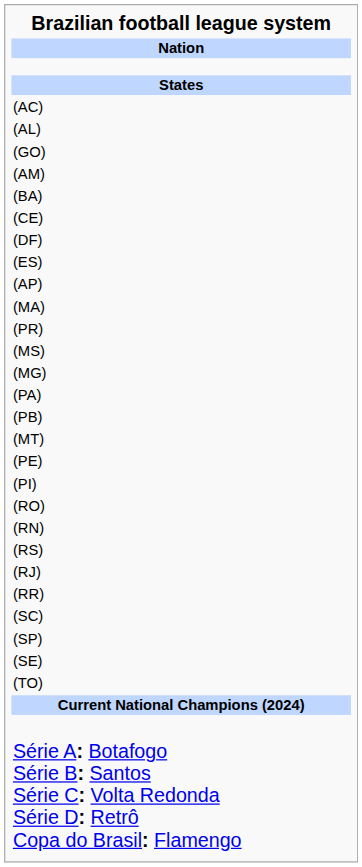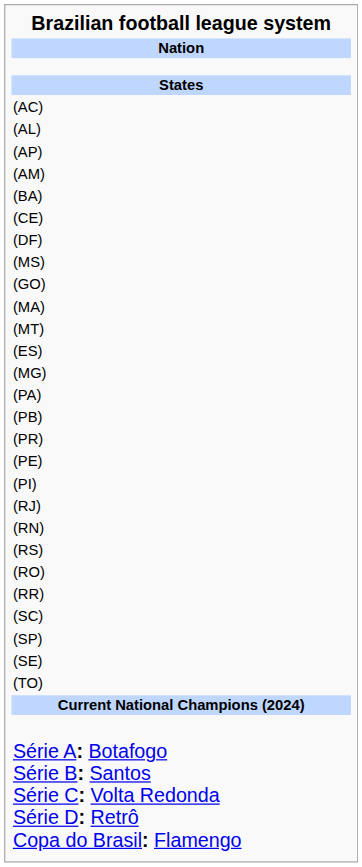(29, 152) (GO) -> (28, 152) (AP)
(28, 263) (ES) -> (29, 263) (MS)
(28, 285) (AP) -> (29, 285) (GO)
(28, 329) (PR) -> (28, 329) (MT)
(29, 351) (MS) -> (28, 351) (ES)
(28, 440) (MT) -> (28, 440) (PR)
(29, 506) (RO) -> (27, 506) (RJ)
(27, 572) (RJ) -> (29, 572) (RO)
